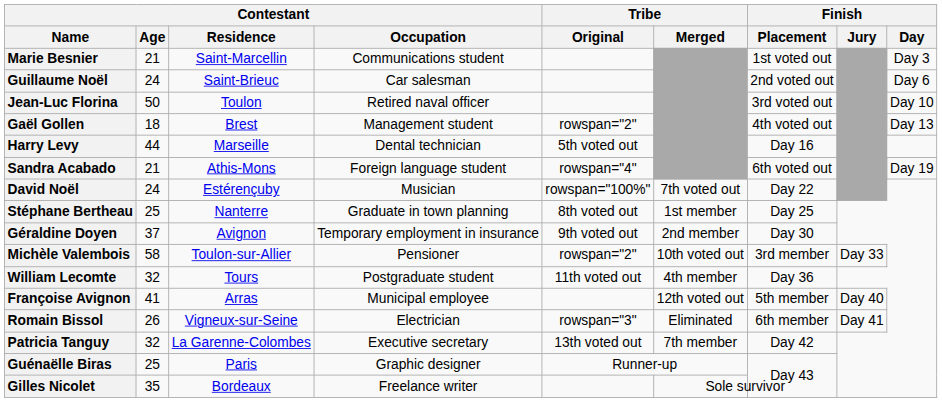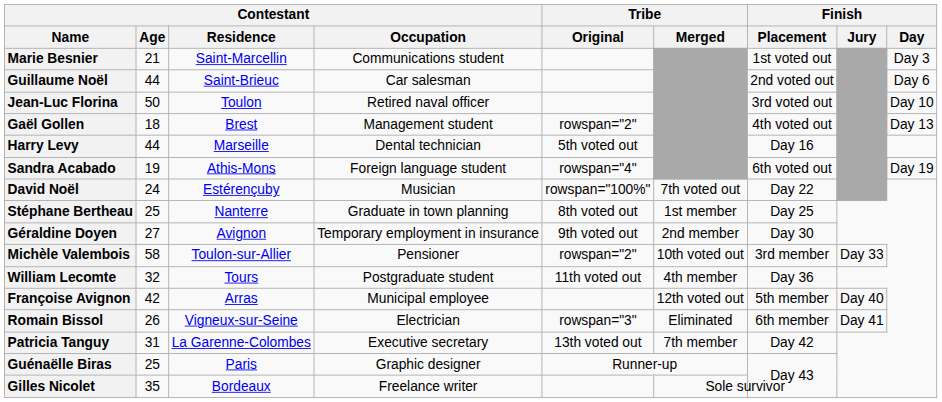(152, 80) 24 -> (152, 80) 44
(152, 168) 21 -> (152, 168) 19
(152, 233) 37 -> (152, 233) 27
(152, 299) 41 -> (152, 299) 42
(152, 342) 32 -> (152, 342) 31
